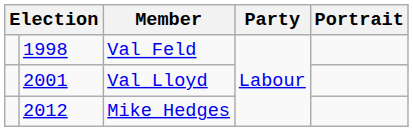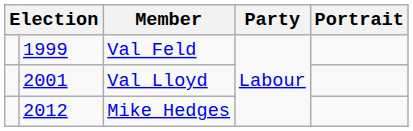(45, 50) 1998 -> (45, 50) 1999
